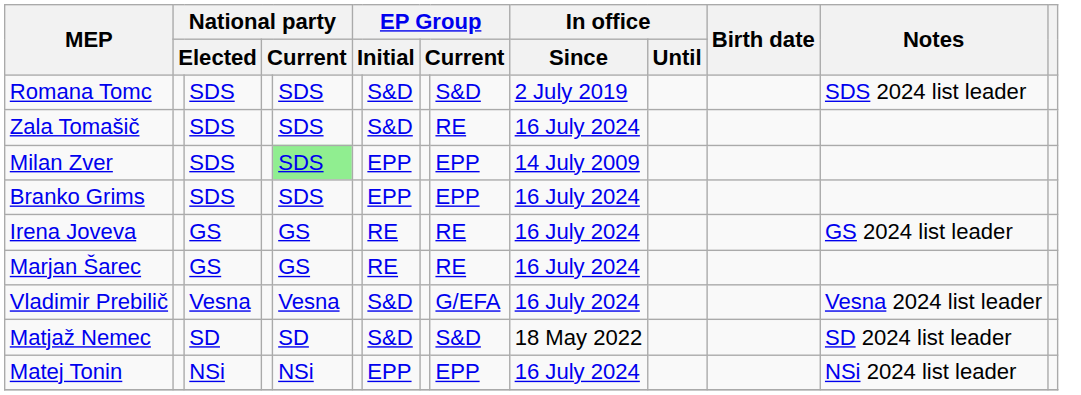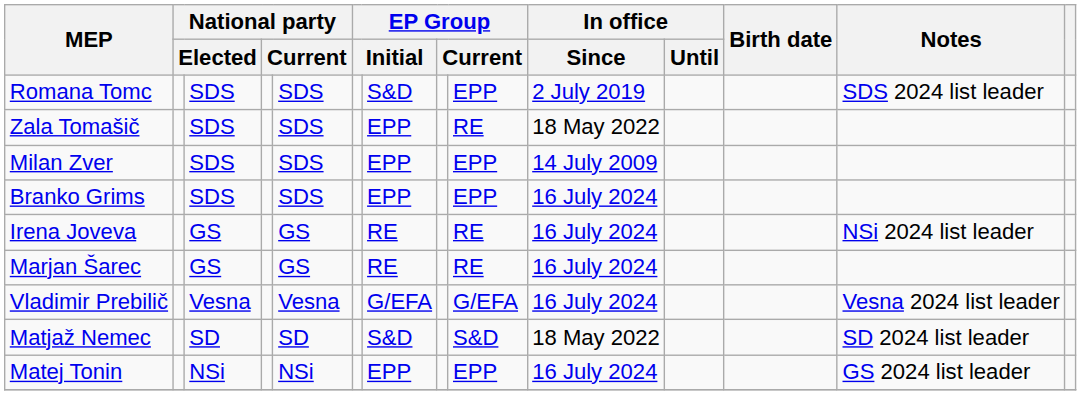(458, 92) S&D -> (475, 92) EPP
(390, 127) S&D -> (389, 127) EPP
(577, 127) 16 July 2024 -> (596, 127) 18 May 2022
(301, 162) lightgreen background -> (301, 162) no background
(919, 232) GS 2024 list leader -> (938, 232) NSi 2024 list leader
(390, 302) S&D -> (400, 302) G/EFA
(921, 372) NSi 2024 list leader -> (936, 372) GS 2024 list leader
